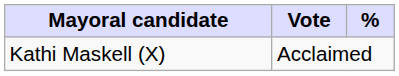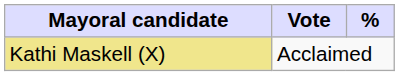(87, 53) no background -> (87, 53) khaki background
